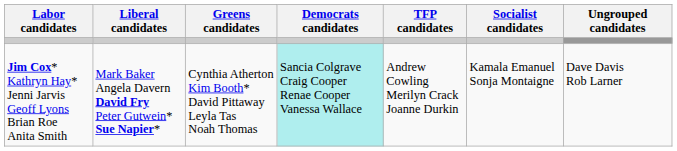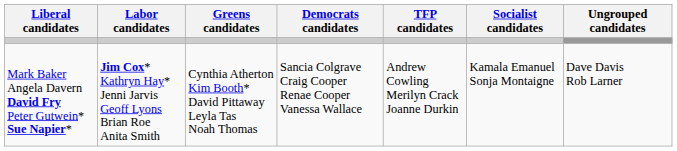columns swapped: (48, 21) <-> (139, 21)
(321, 87) paleturquoise background -> (321, 87) no background
